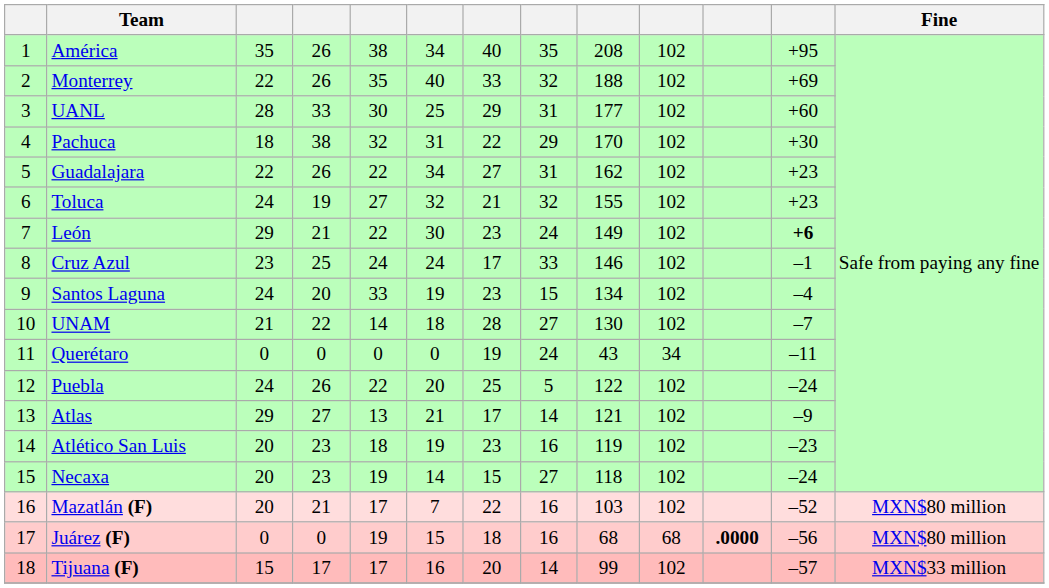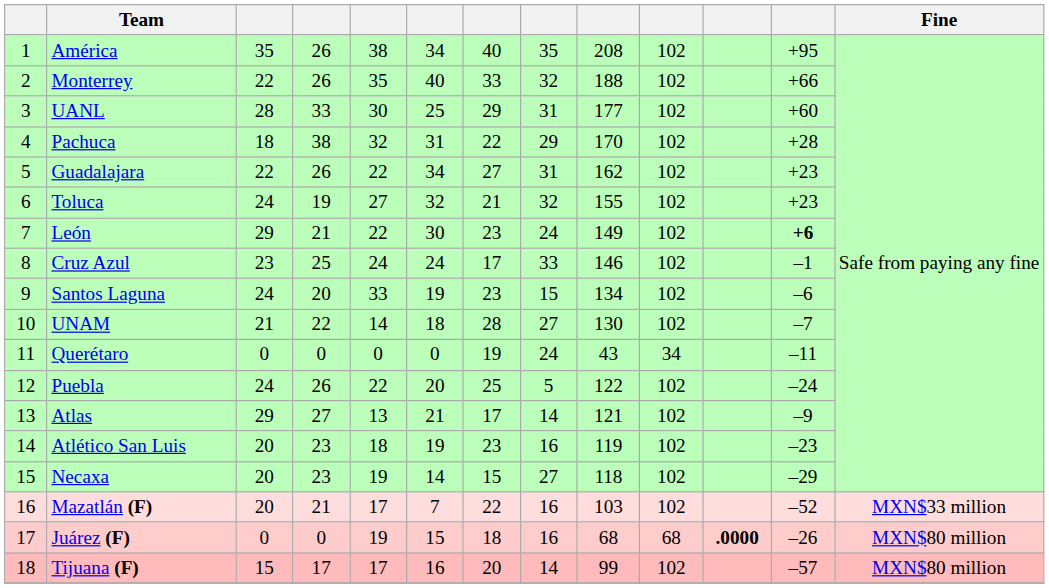(803, 80) +69 -> (803, 80) +66
(803, 141) +30 -> (803, 141) +28
(803, 293) –4 -> (803, 293) –6
(803, 476) –24 -> (803, 476) –29
(939, 506) MXN$80 million -> (939, 506) MXN$33 million
(803, 537) –56 -> (803, 537) –26
(939, 567) MXN$33 million -> (939, 567) MXN$80 million
